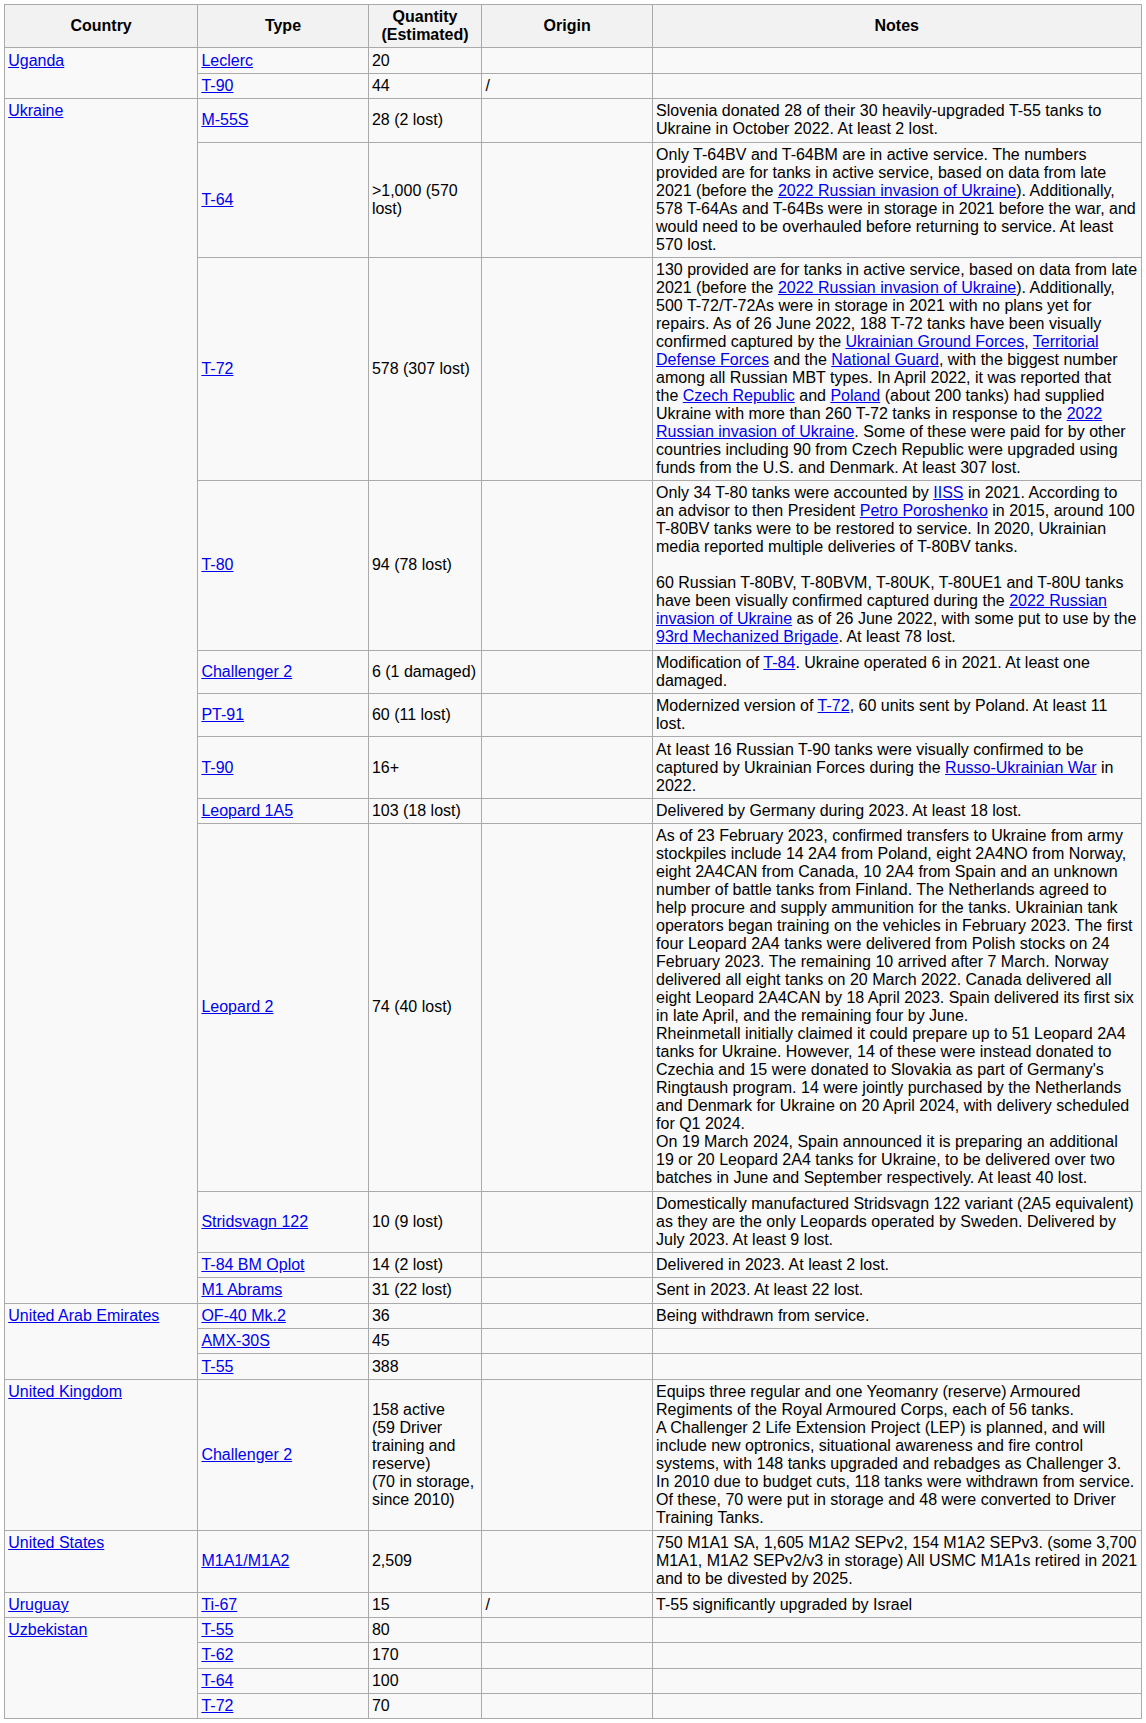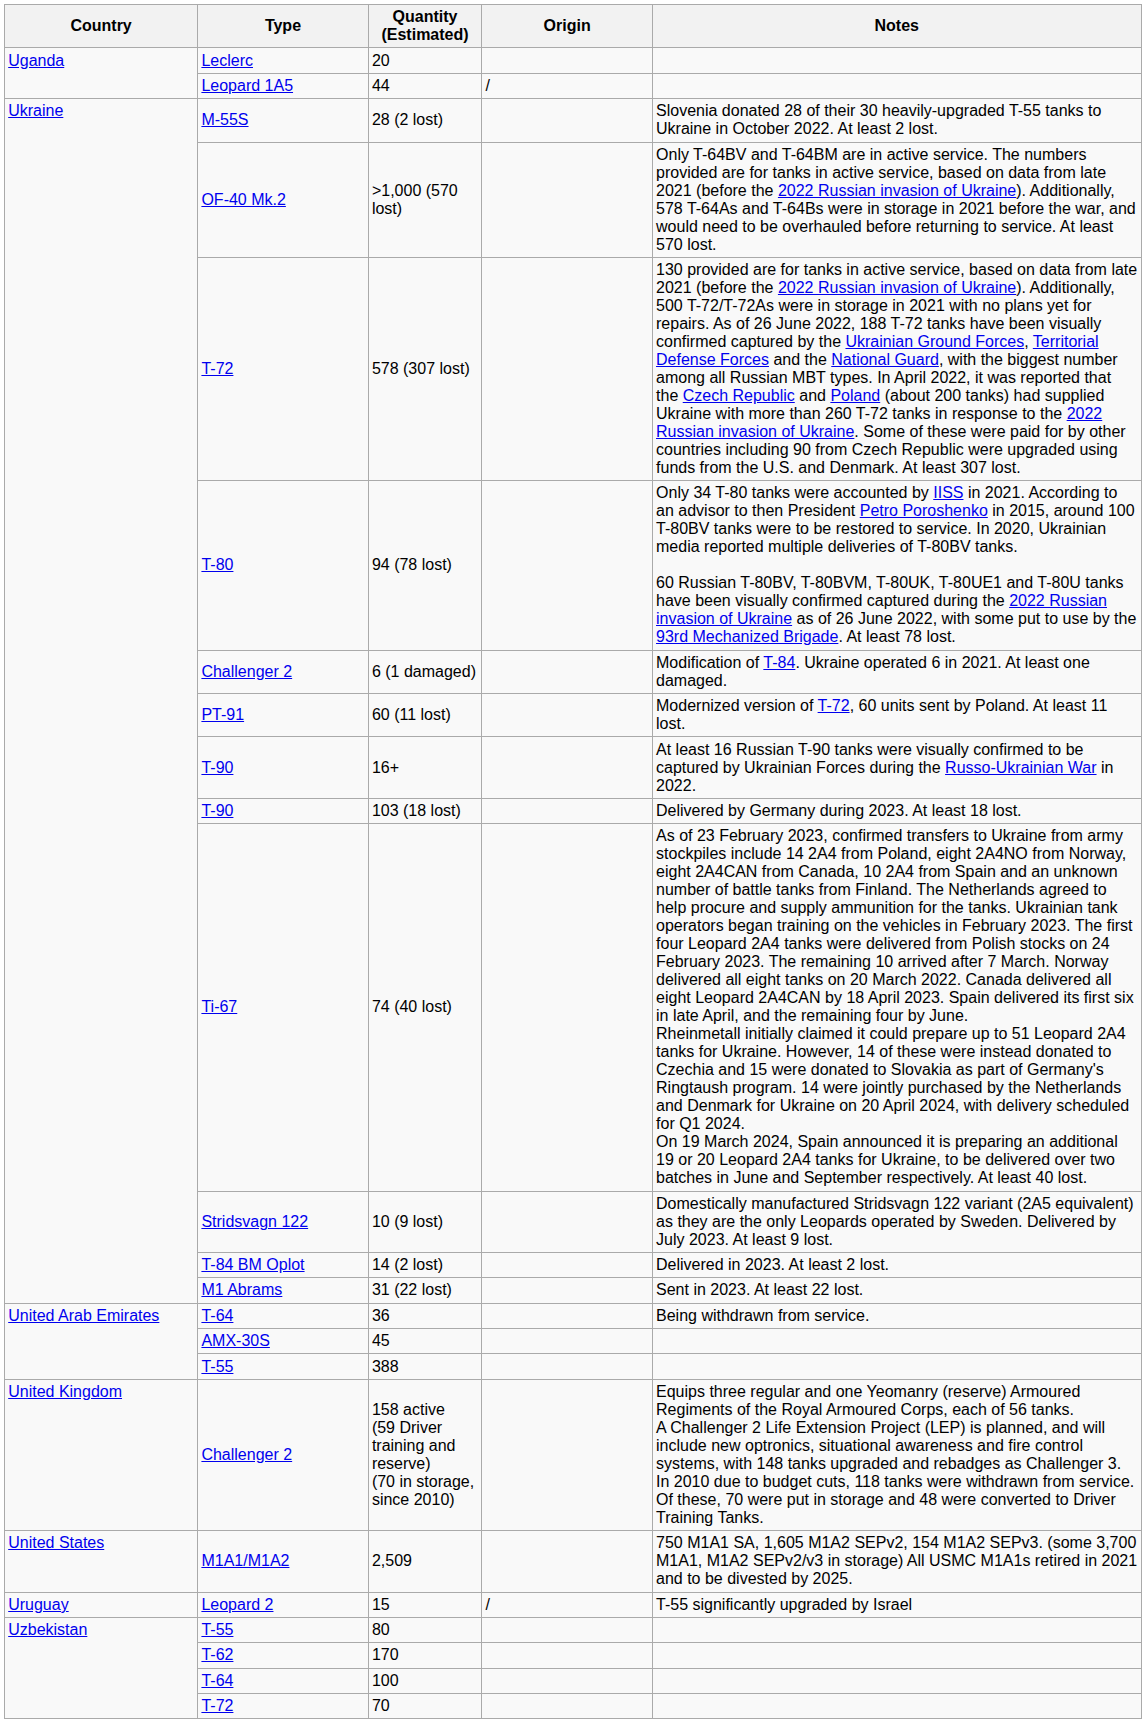(217, 85) T-90 -> (247, 85) Leopard 1A5
(217, 199) T-64 -> (244, 199) OF-40 Mk.2
(247, 810) Leopard 1A5 -> (217, 810) T-90
(237, 1007) Leopard 2 -> (219, 1007) Ti-67
(244, 1315) OF-40 Mk.2 -> (217, 1315) T-64
(219, 1604) Ti-67 -> (237, 1604) Leopard 2
